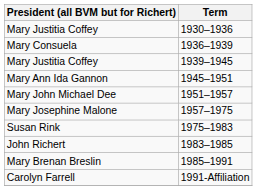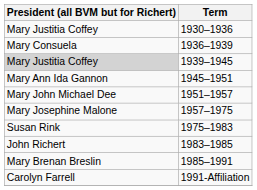(52, 62) no background -> (52, 62) lightgrey background
